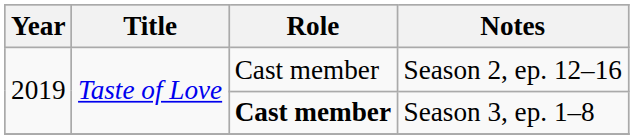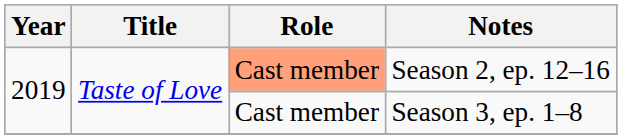(307, 69) no background -> (307, 69) lightsalmon background
(313, 112) bold -> (307, 112) normal
